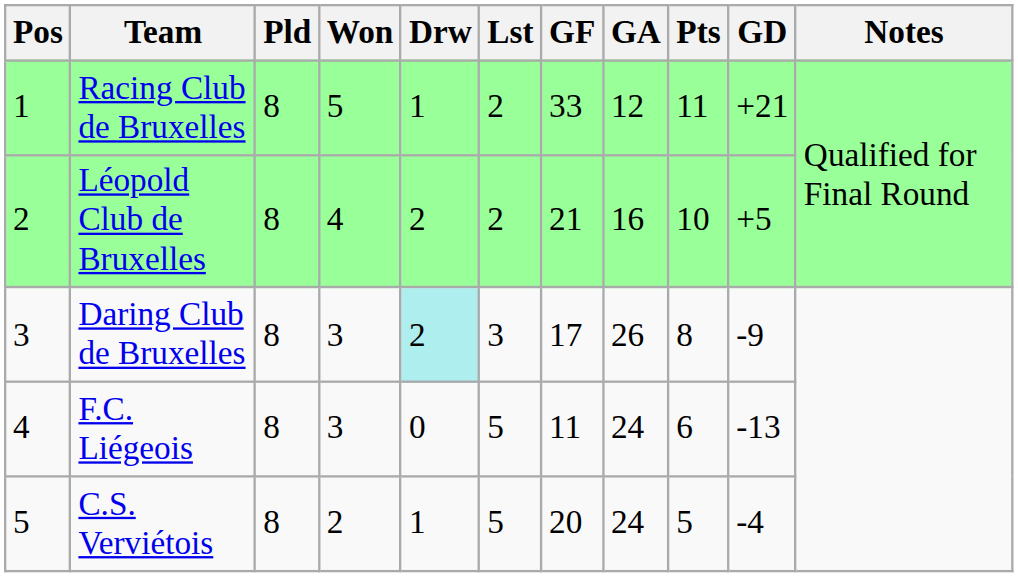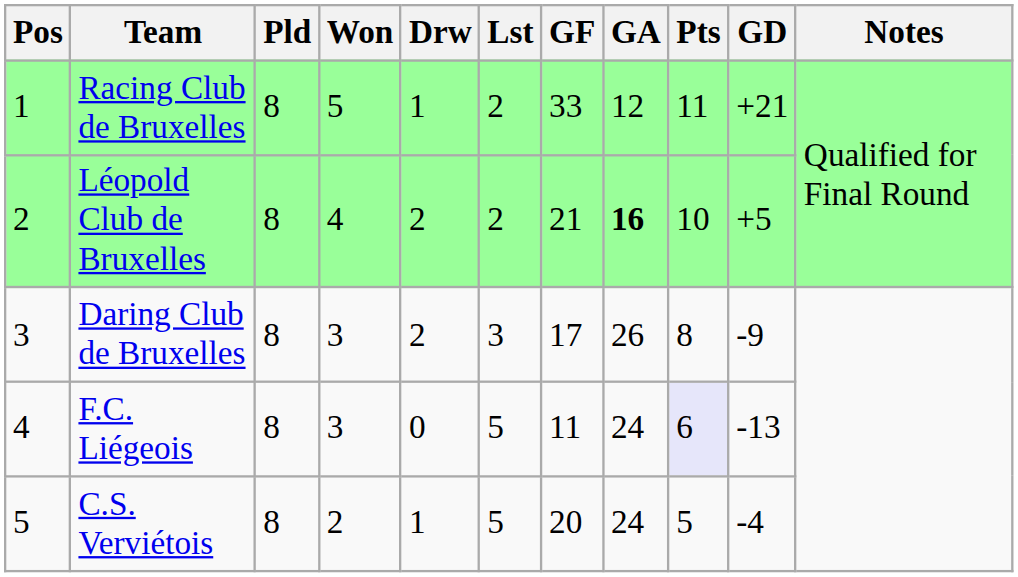(628, 220) normal -> (628, 220) bold
(417, 334) paleturquoise background -> (417, 334) no background
(685, 428) no background -> (685, 428) lavender background
